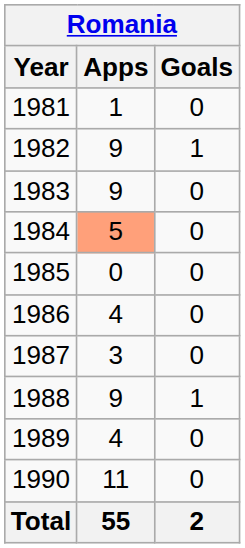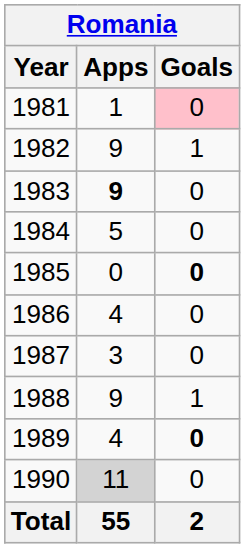(197, 107) no background -> (197, 107) pink background
(116, 190) normal -> (116, 190) bold
(116, 231) lightsalmon background -> (116, 231) no background
(197, 273) normal -> (197, 273) bold
(197, 438) normal -> (197, 438) bold
(116, 480) no background -> (116, 480) lightgrey background
